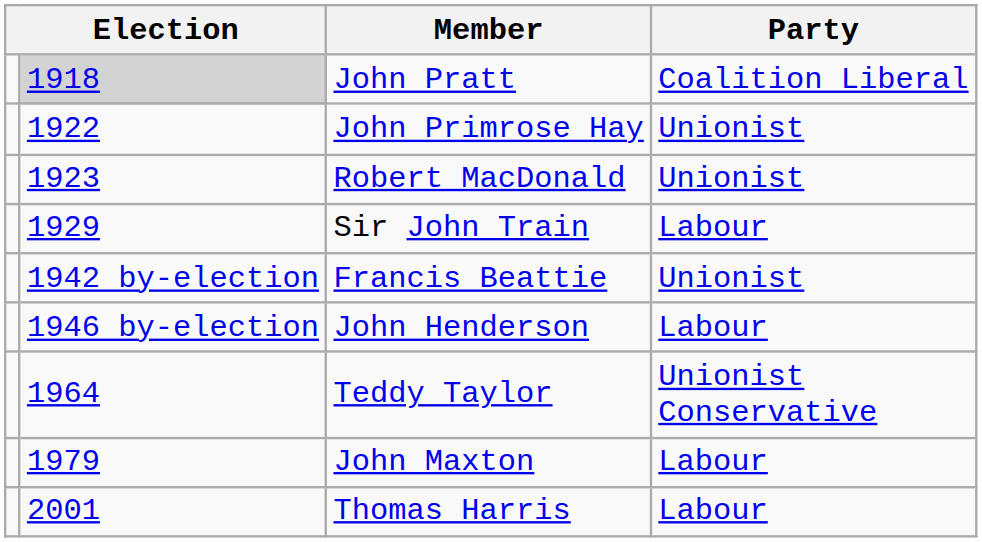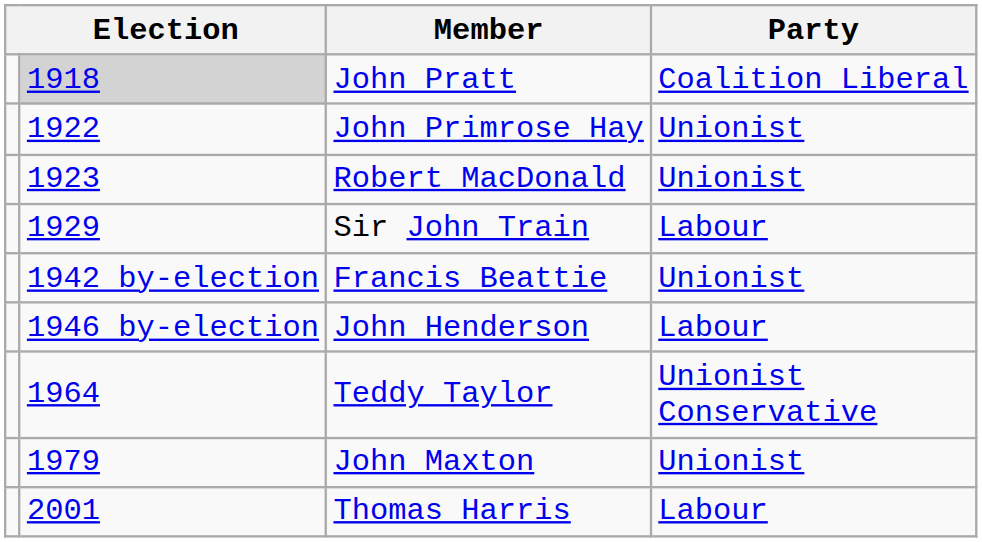(713, 462) Labour -> (731, 462) Unionist
